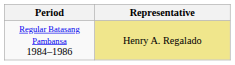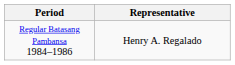(162, 40) khaki background -> (162, 40) no background
